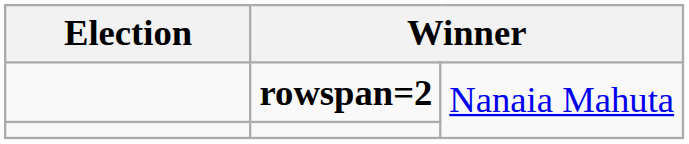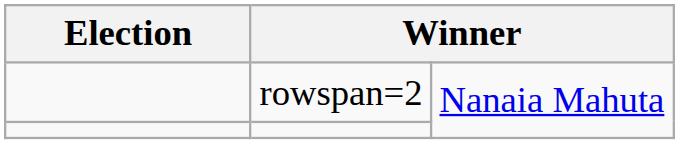(346, 91) bold -> (341, 91) normal
